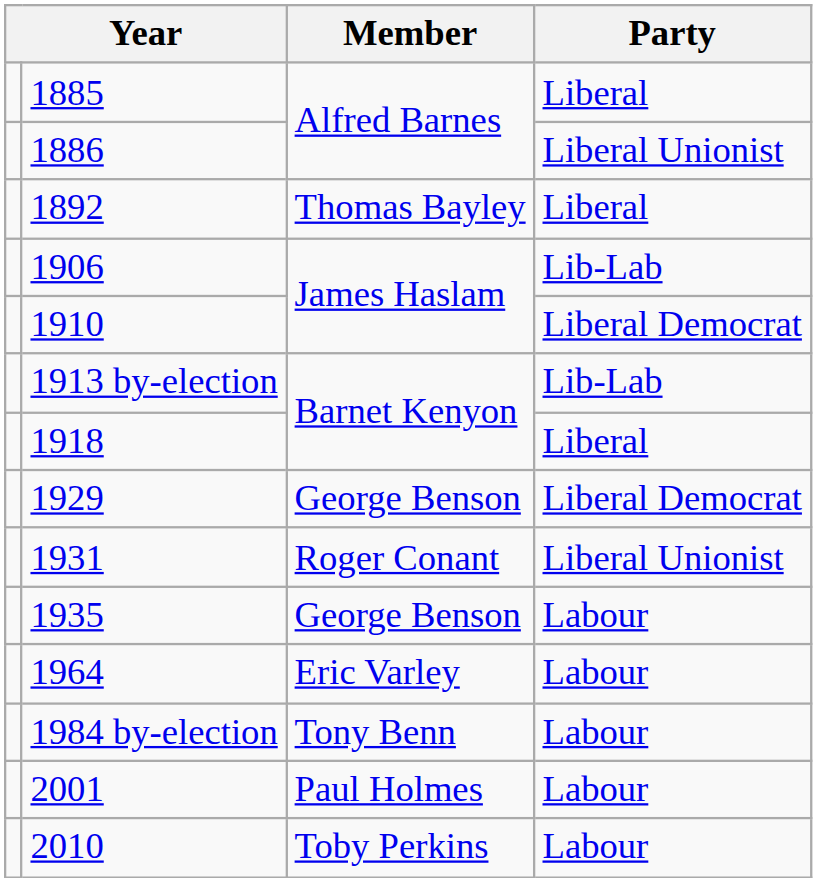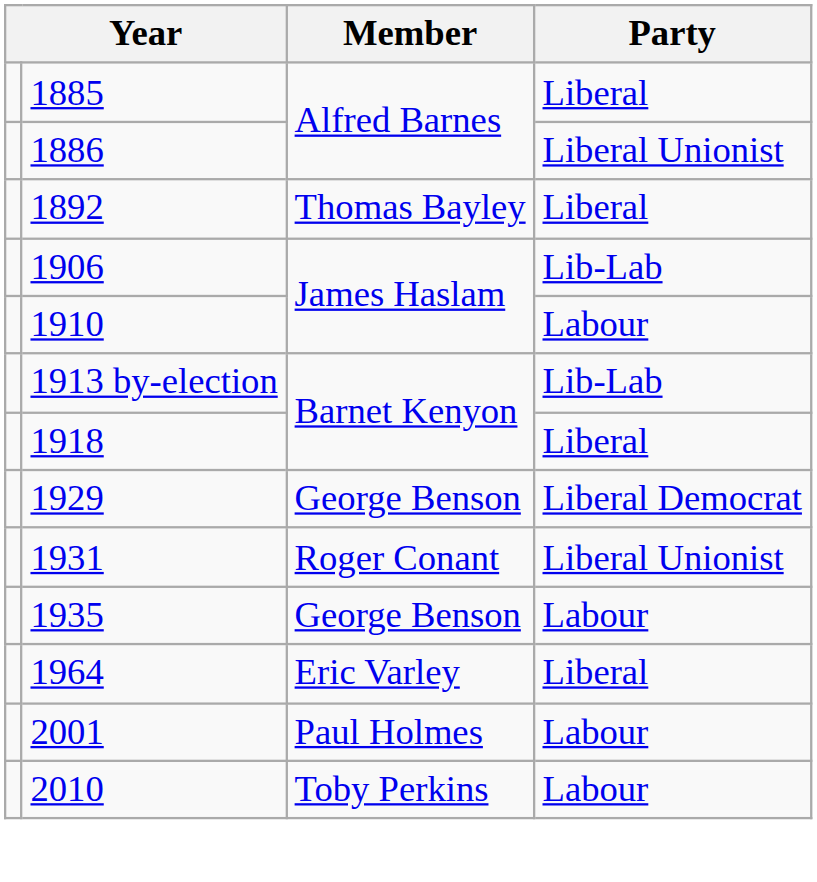(672, 324) Liberal Democrat -> (595, 324) Labour
(595, 672) Labour -> (595, 672) Liberal
- row: (154, 730)
